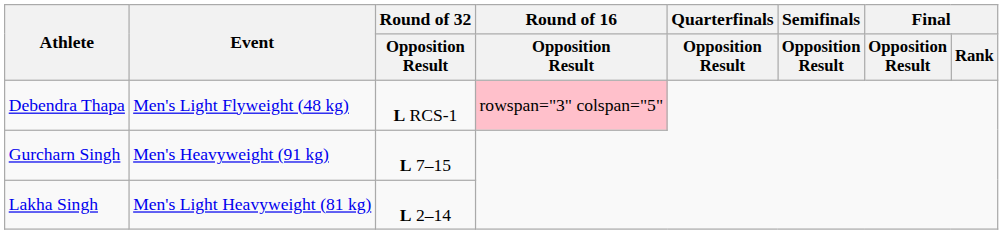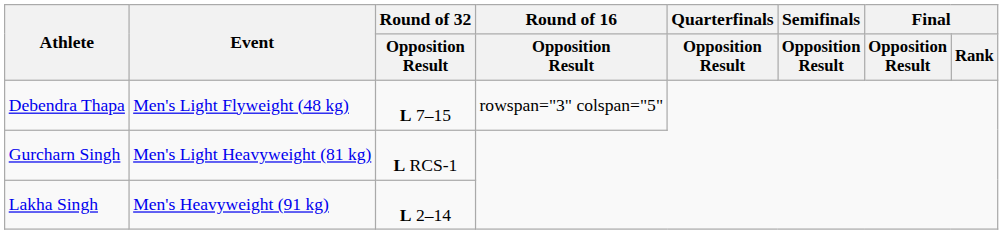(425, 116) L RCS-1 -> (425, 116) L 7–15
(571, 105) pink background -> (571, 105) no background
(231, 155) Men's Heavyweight (91 kg) -> (252, 155) Men's Light Heavyweight (81 kg)
(425, 165) L 7–15 -> (425, 165) L RCS-1
(252, 205) Men's Light Heavyweight (81 kg) -> (231, 205) Men's Heavyweight (91 kg)
